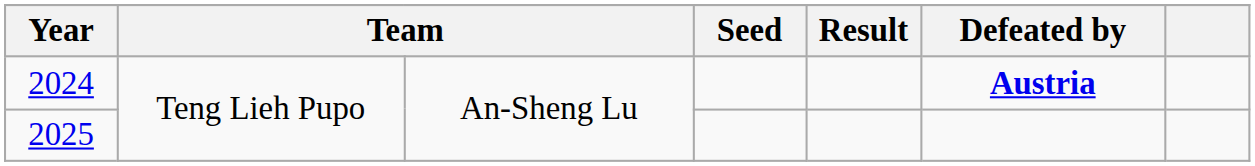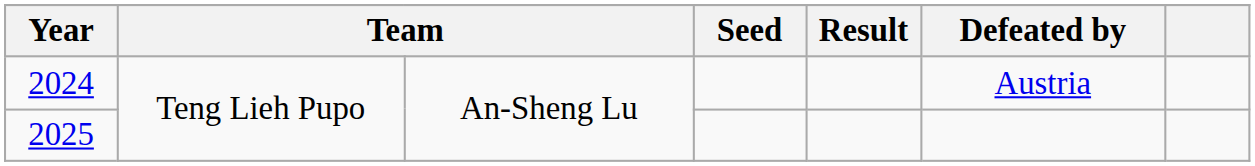(1043, 82) bold -> (1043, 82) normal
